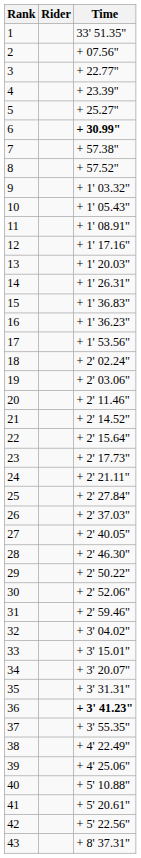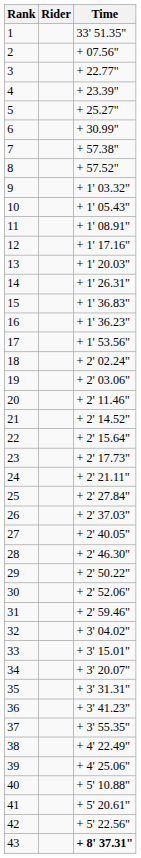(99, 129) bold -> (98, 129) normal
(105, 708) bold -> (103, 708) normal
(103, 843) normal -> (105, 843) bold
